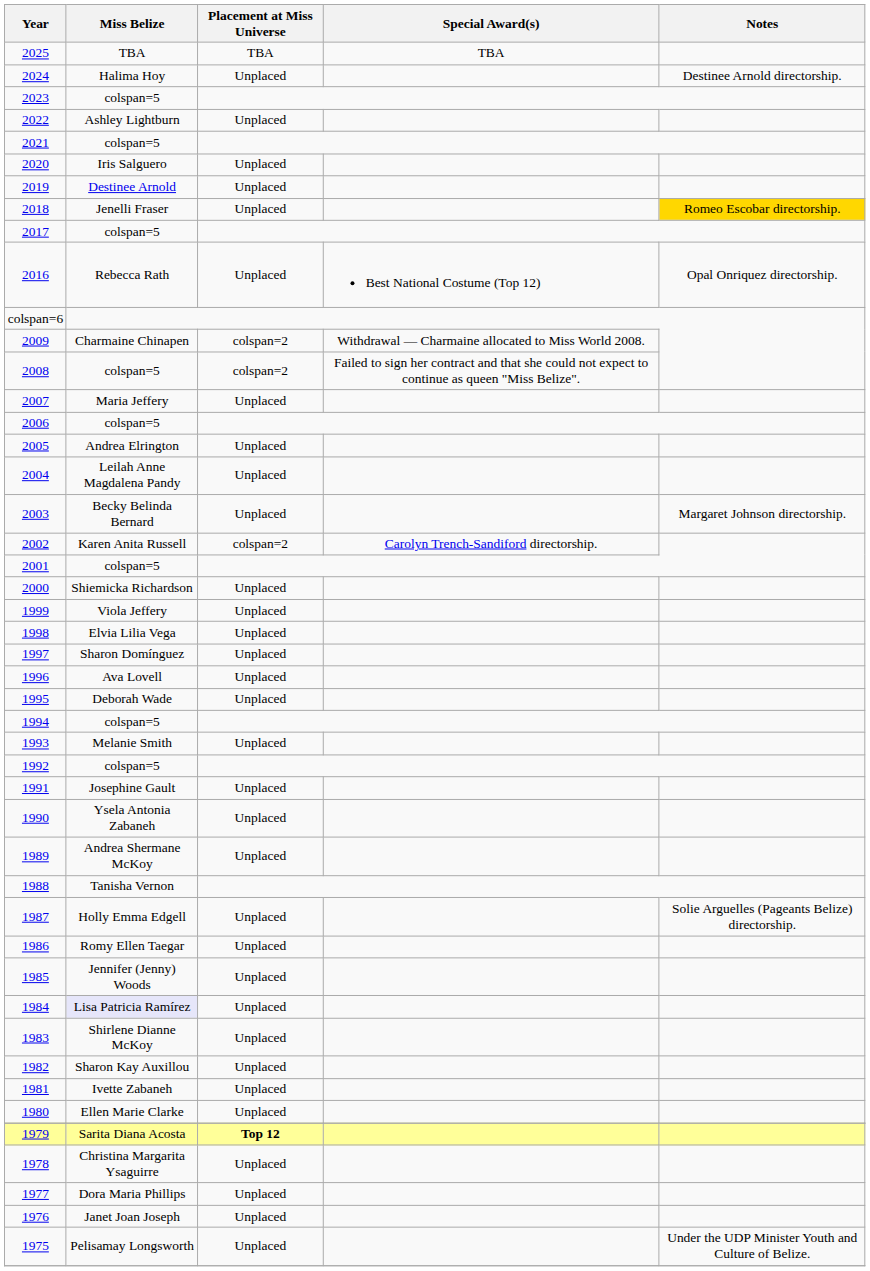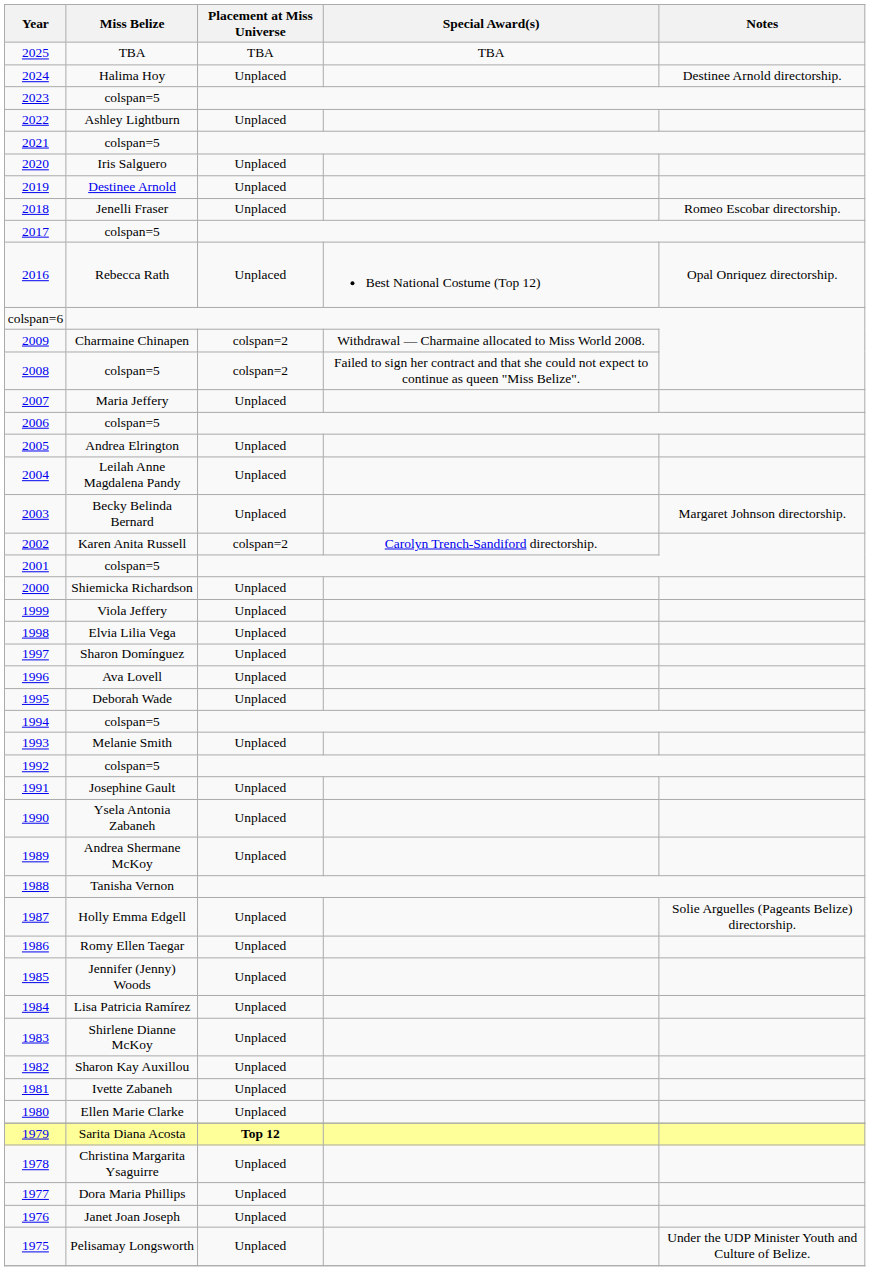(762, 208) gold background -> (762, 208) no background
(132, 1006) lavender background -> (132, 1006) no background
